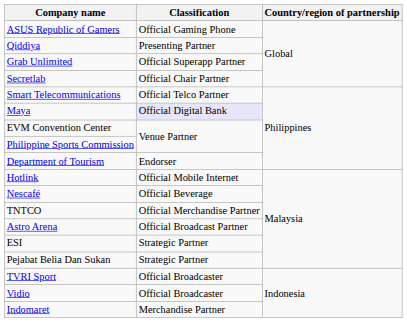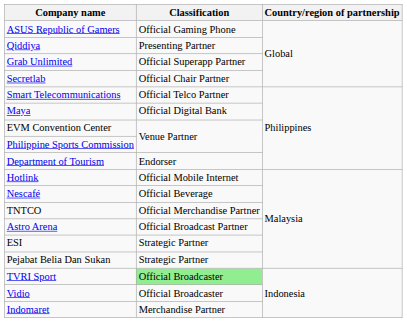(183, 111) lavender background -> (183, 111) no background
(181, 276) no background -> (181, 276) lightgreen background
